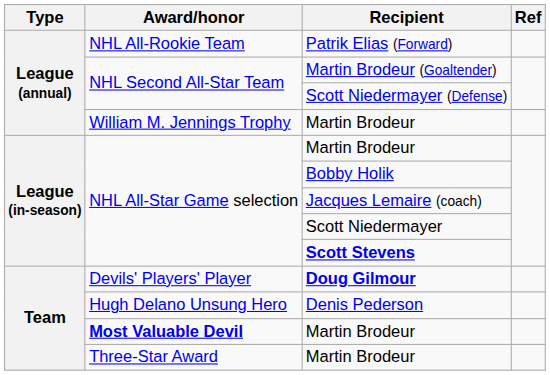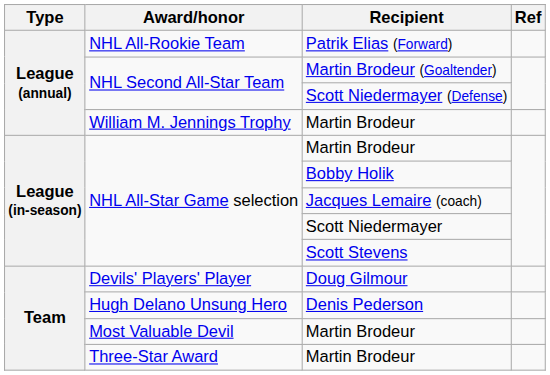(360, 252) bold -> (357, 252) normal
(361, 278) bold -> (357, 278) normal
(166, 331) bold -> (161, 331) normal
